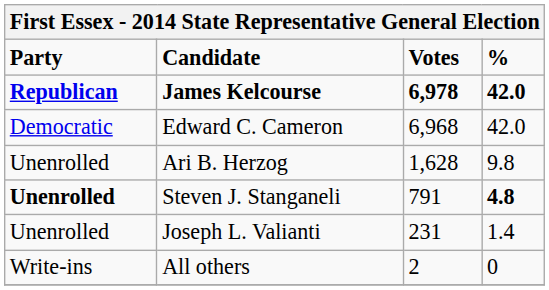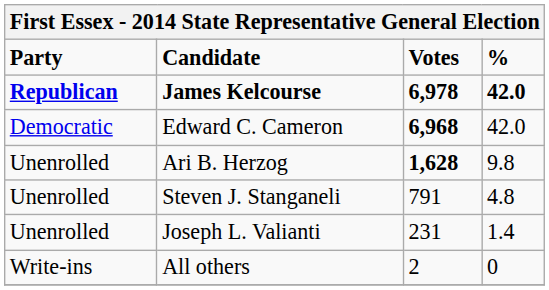(433, 127) normal -> (433, 127) bold
(433, 162) normal -> (433, 162) bold
(62, 197) bold -> (59, 197) normal
(501, 197) bold -> (501, 197) normal
